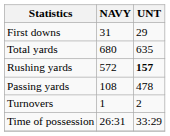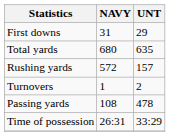(145, 67) bold -> (145, 67) normal
rows swapped: (38, 85) <-> (30, 103)
